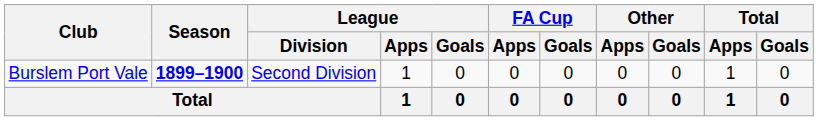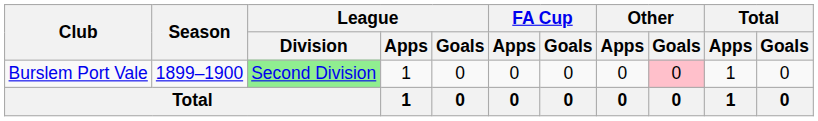(200, 73) bold -> (200, 73) normal
(314, 73) no background -> (314, 73) lightgreen background
(676, 73) no background -> (676, 73) pink background
